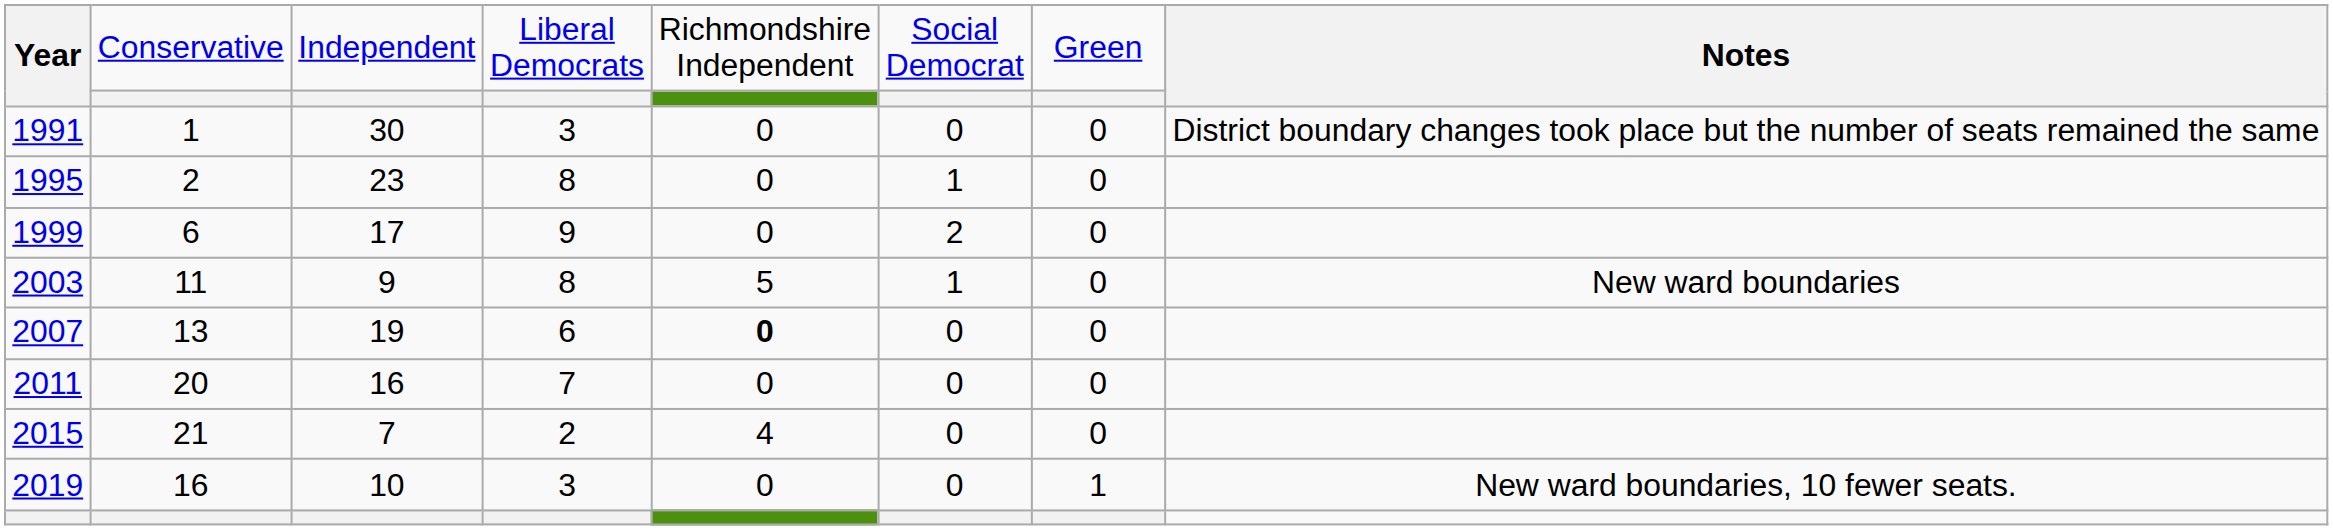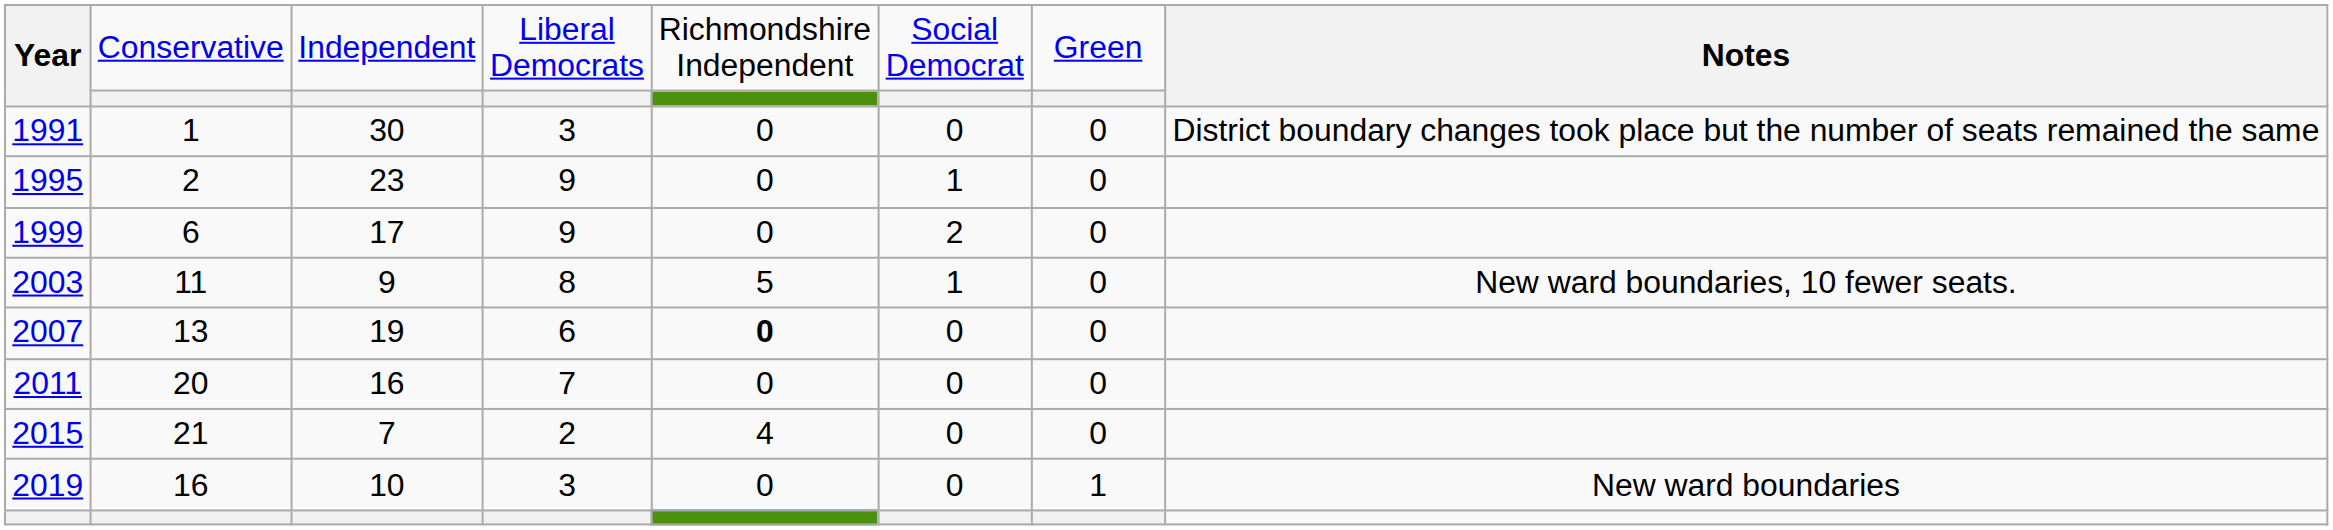(567, 181) 8 -> (567, 181) 9
(1746, 282) New ward boundaries -> (1746, 282) New ward boundaries, 10 fewer seats.
(1746, 484) New ward boundaries, 10 fewer seats. -> (1746, 484) New ward boundaries
